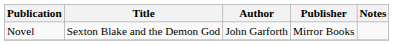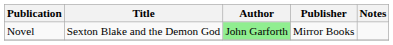(257, 31) no background -> (257, 31) lightgreen background
